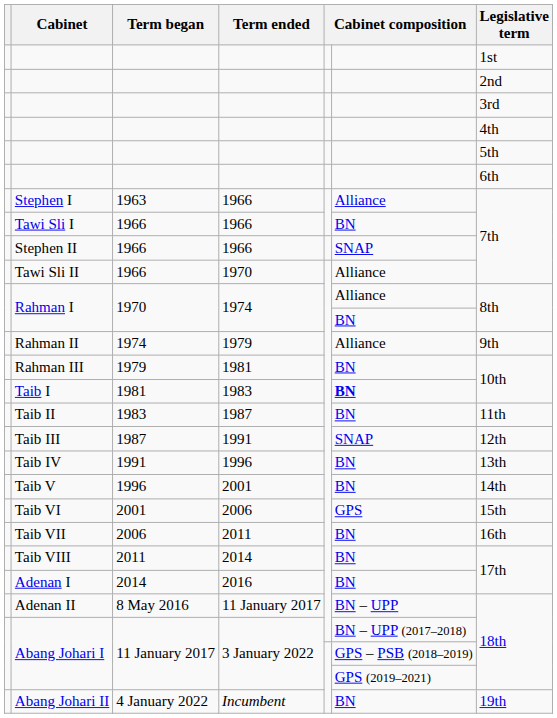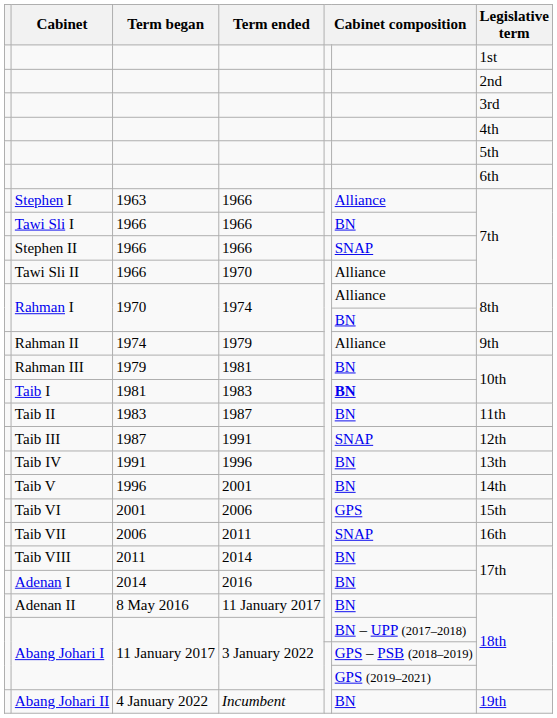(345, 534) BN -> (354, 534) SNAP
(366, 605) BN – UPP -> (345, 605) BN
